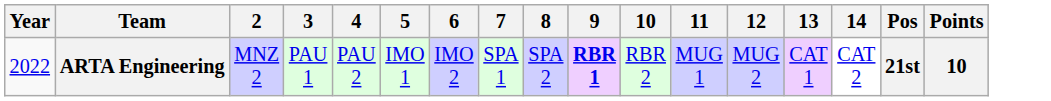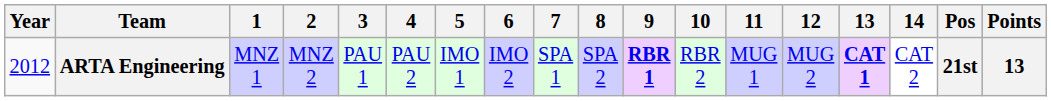+ column: (257, 20)
(30, 66) 2022 -> (30, 66) 2012
(808, 66) normal -> (865, 66) bold
(957, 66) 10 -> (1014, 66) 13
